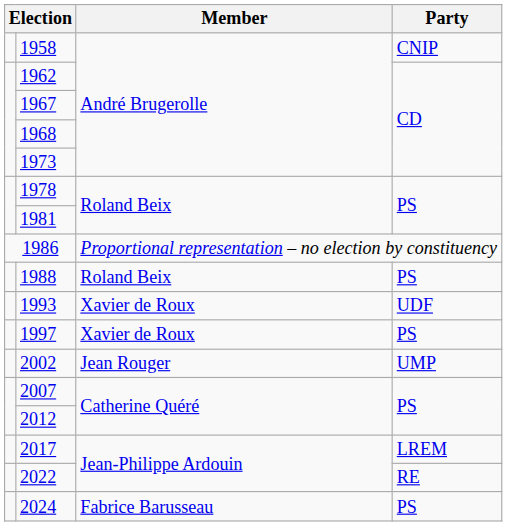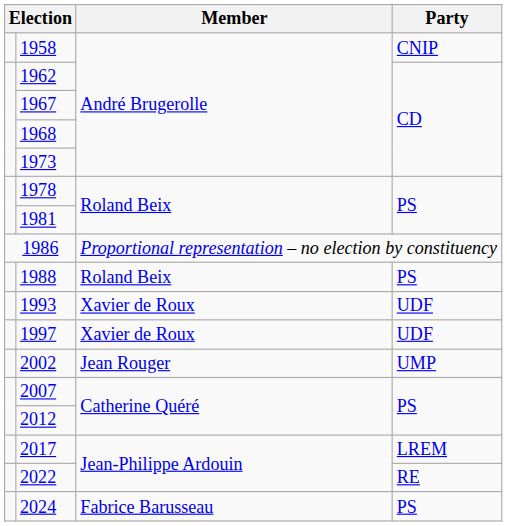(407, 334) PS -> (415, 334) UDF
